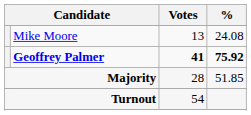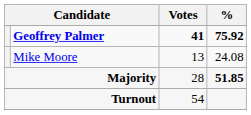rows swapped: (59, 57) <-> (45, 36)
(229, 78) normal -> (229, 78) bold
